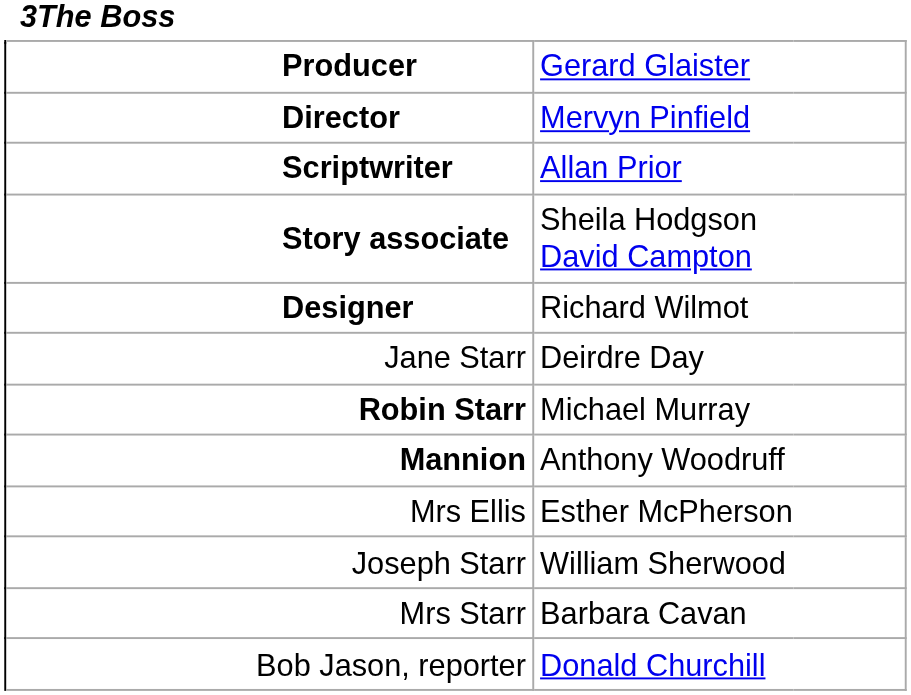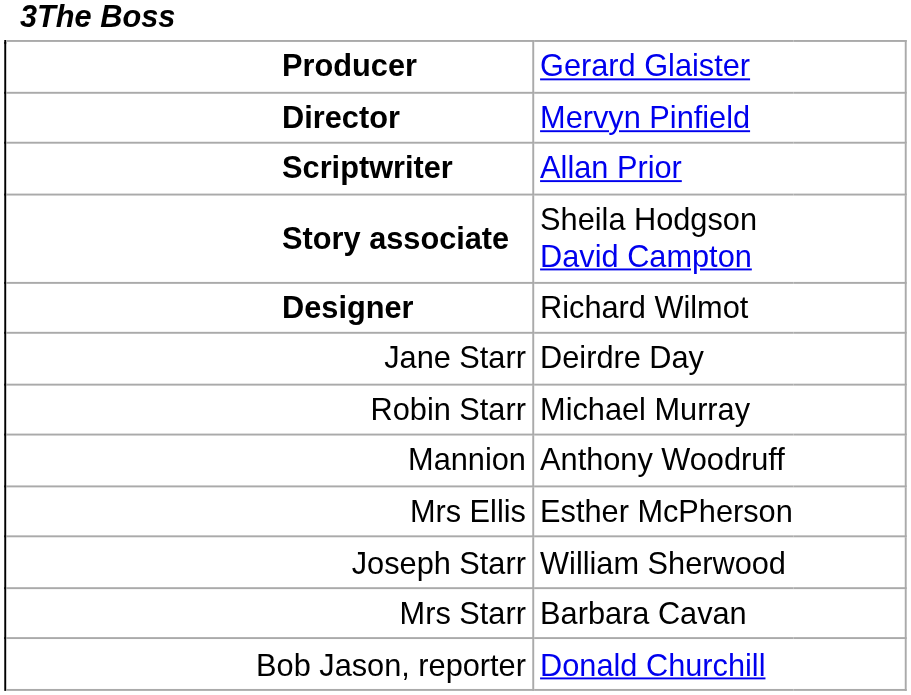(442, 409) bold -> (448, 409) normal
(463, 460) bold -> (467, 460) normal
